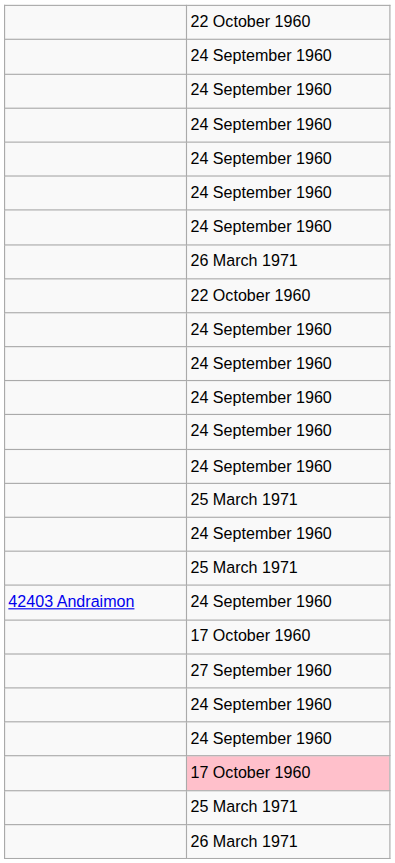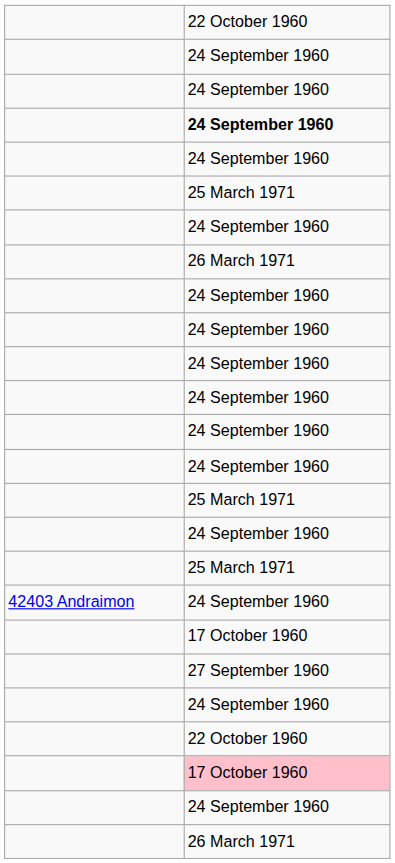(261, 124) normal -> (261, 124) bold
(261, 192) 24 September 1960 -> (241, 192) 25 March 1971
(250, 295) 22 October 1960 -> (258, 295) 24 September 1960
(261, 738) 24 September 1960 -> (248, 738) 22 October 1960
(244, 806) 25 March 1971 -> (258, 806) 24 September 1960
